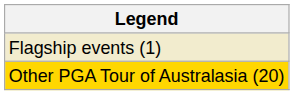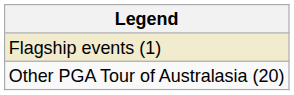(147, 76) gold background -> (147, 76) no background
